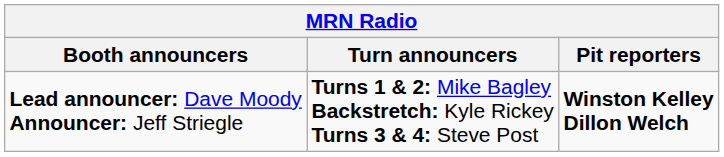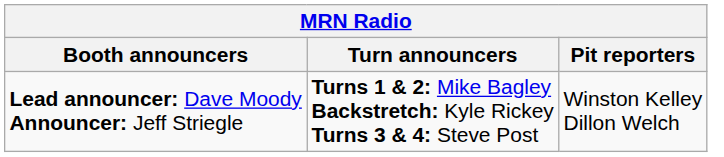(639, 111) bold -> (633, 111) normal
